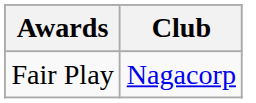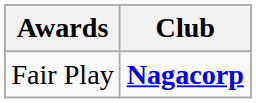(181, 74) normal -> (185, 74) bold
